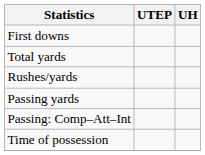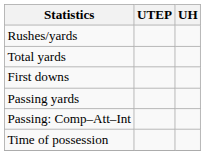rows swapped: (38, 35) <-> (42, 77)
